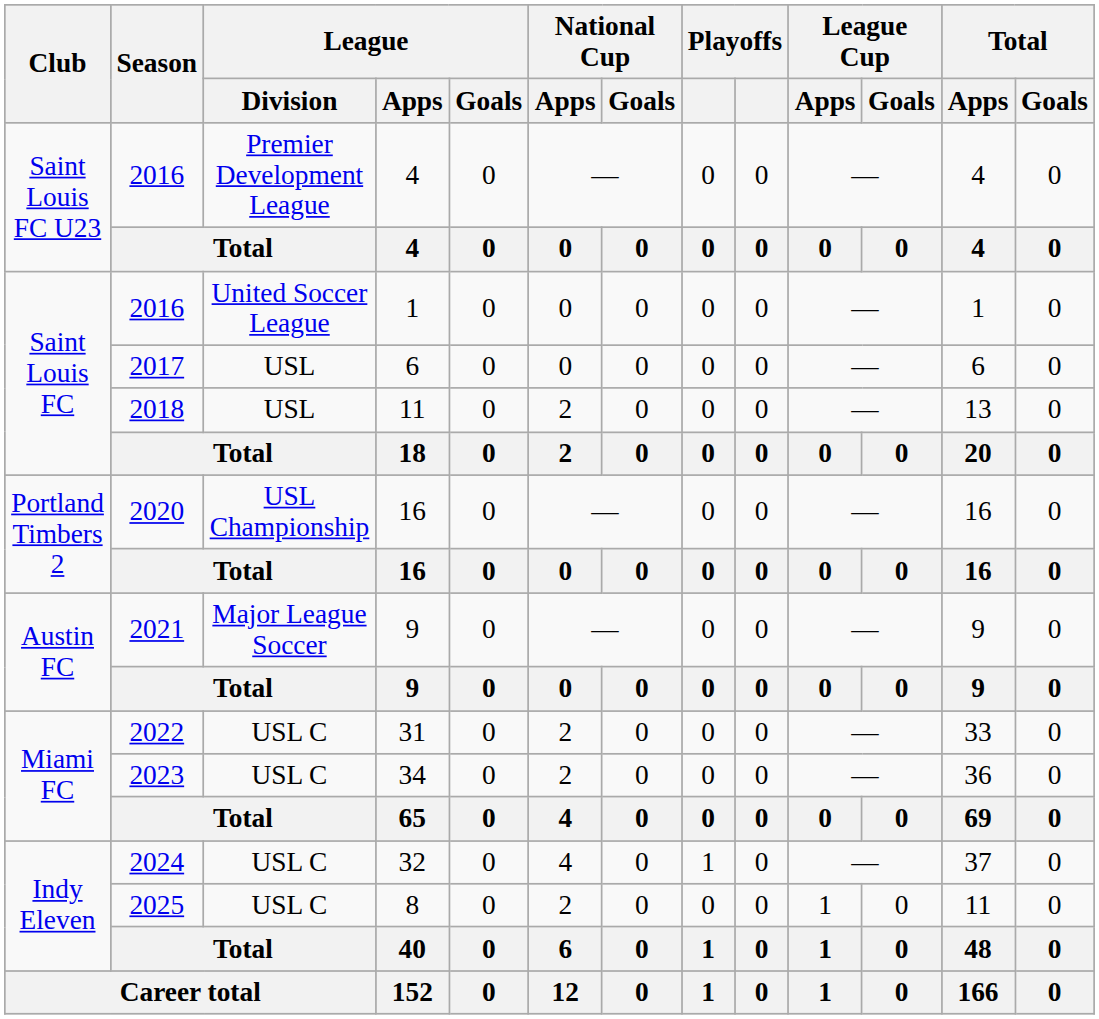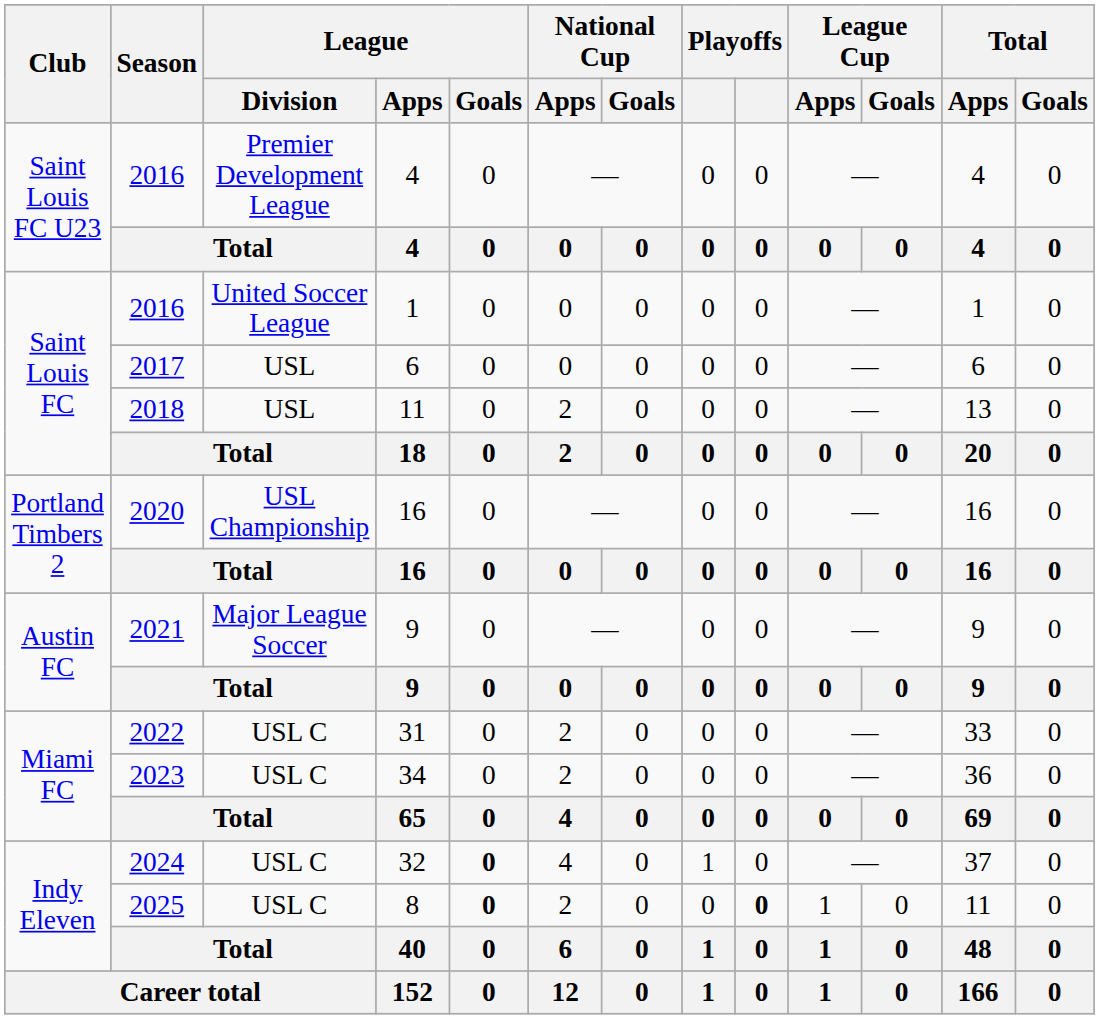(489, 861) normal -> (489, 861) bold
(489, 905) normal -> (489, 905) bold
(762, 905) normal -> (762, 905) bold
